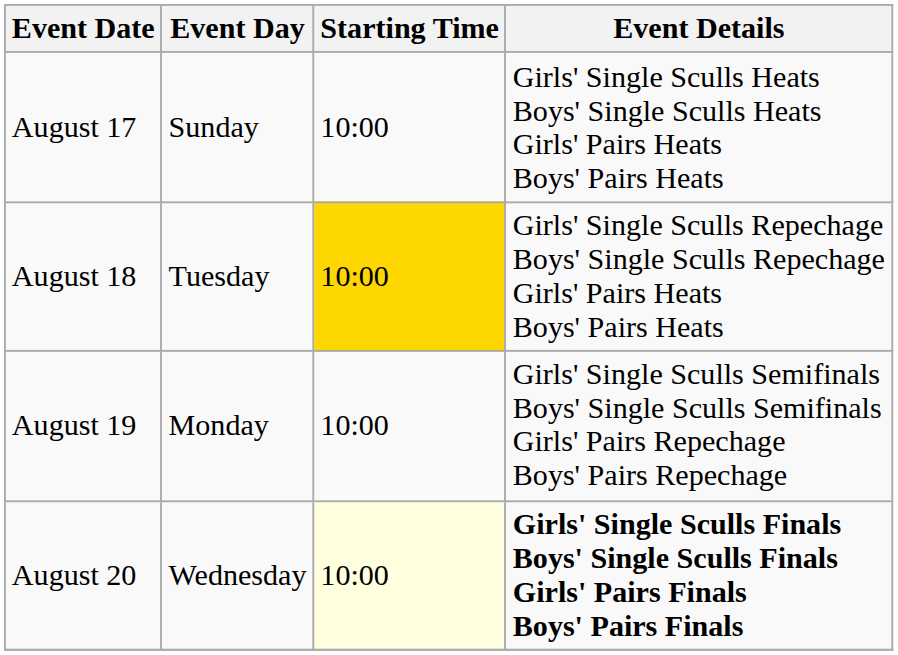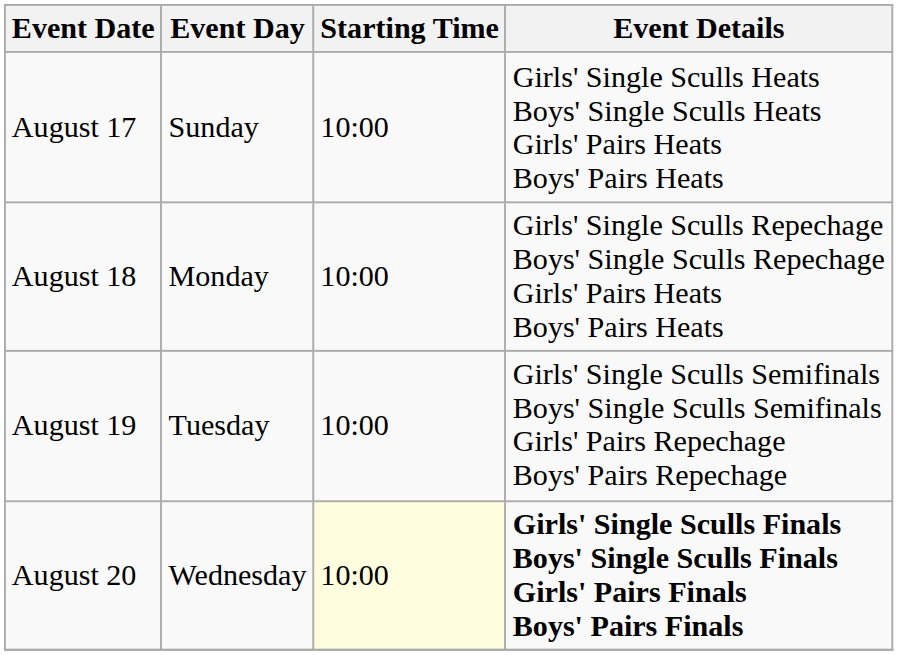(219, 276) Tuesday -> (219, 276) Monday
(355, 276) gold background -> (355, 276) no background
(219, 425) Monday -> (219, 425) Tuesday
